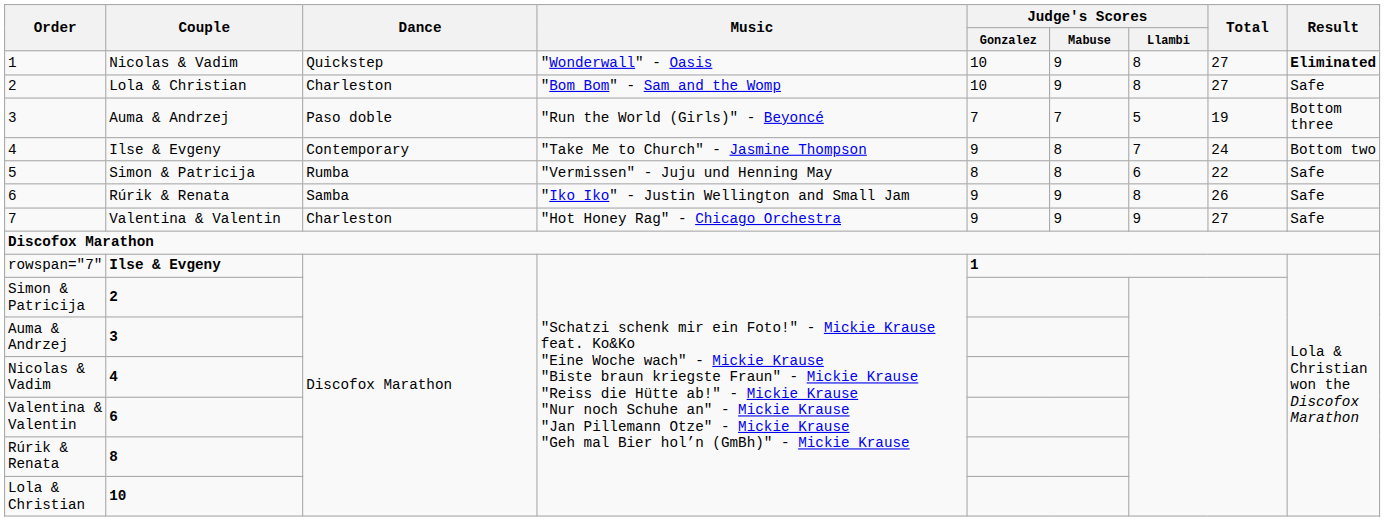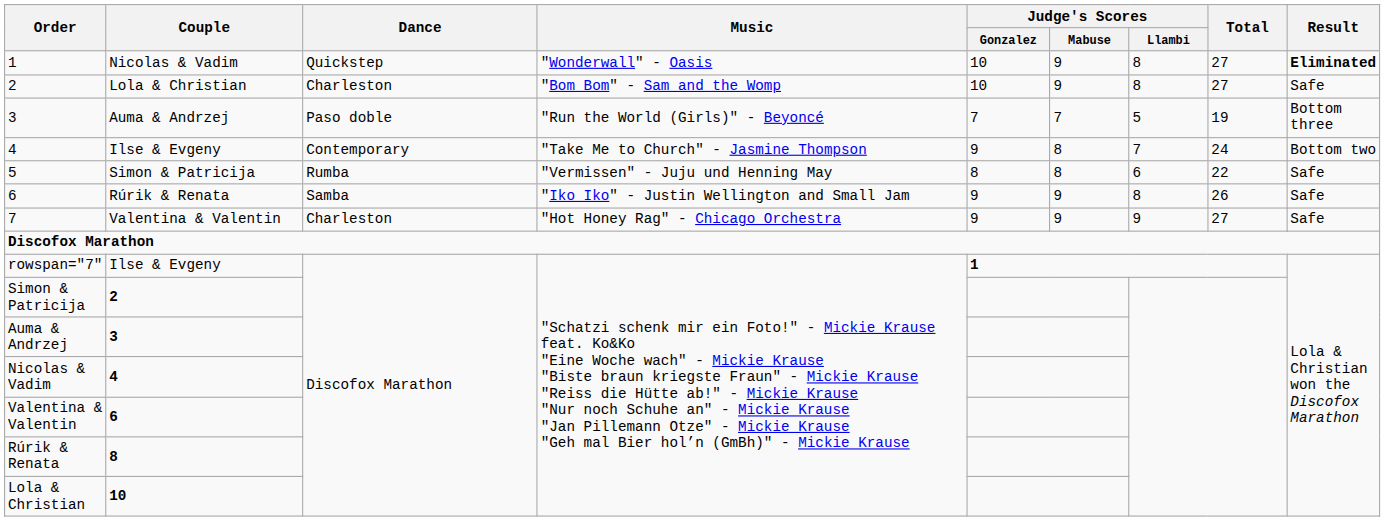(165, 266) bold -> (165, 266) normal
